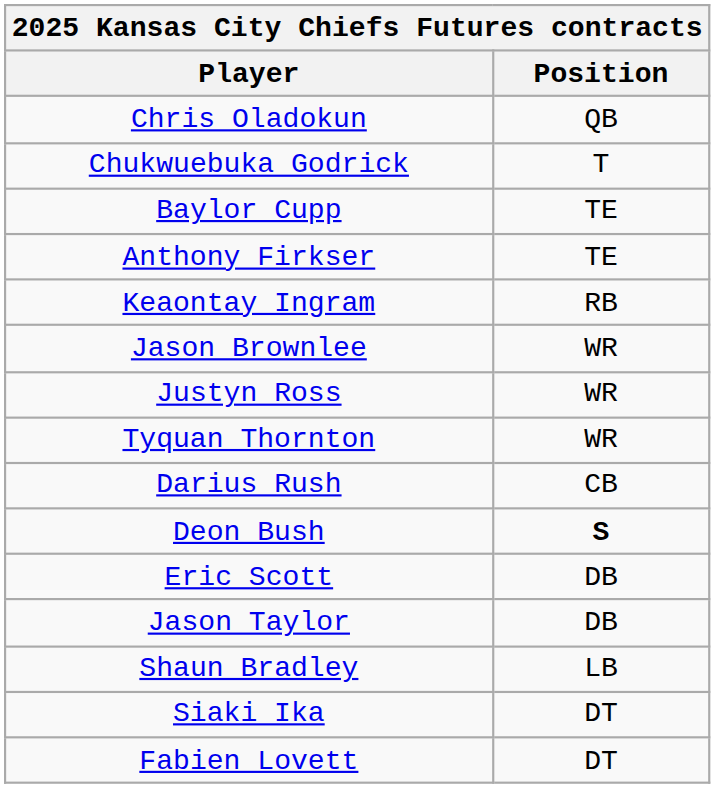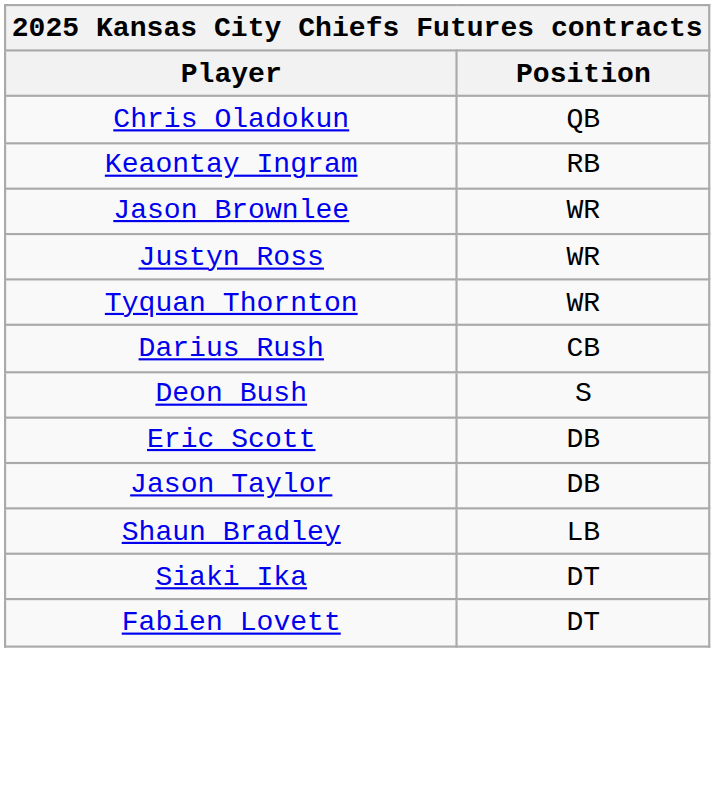- row: (249, 165)
- row: (249, 211)
- row: (249, 257)
(601, 531) bold -> (583, 394) normal
